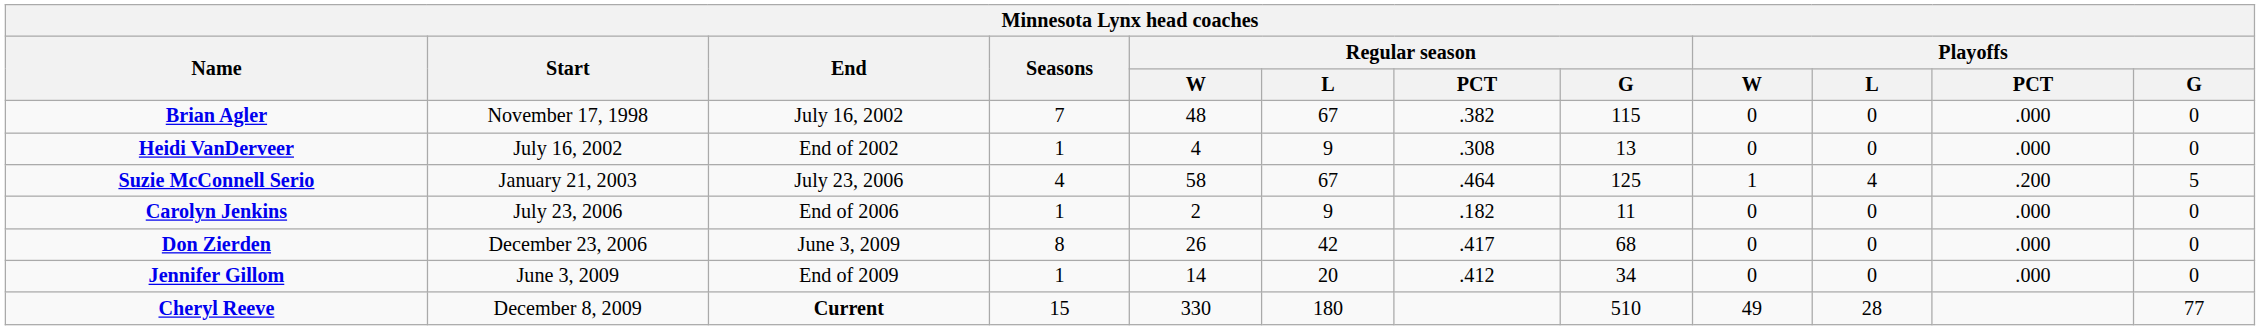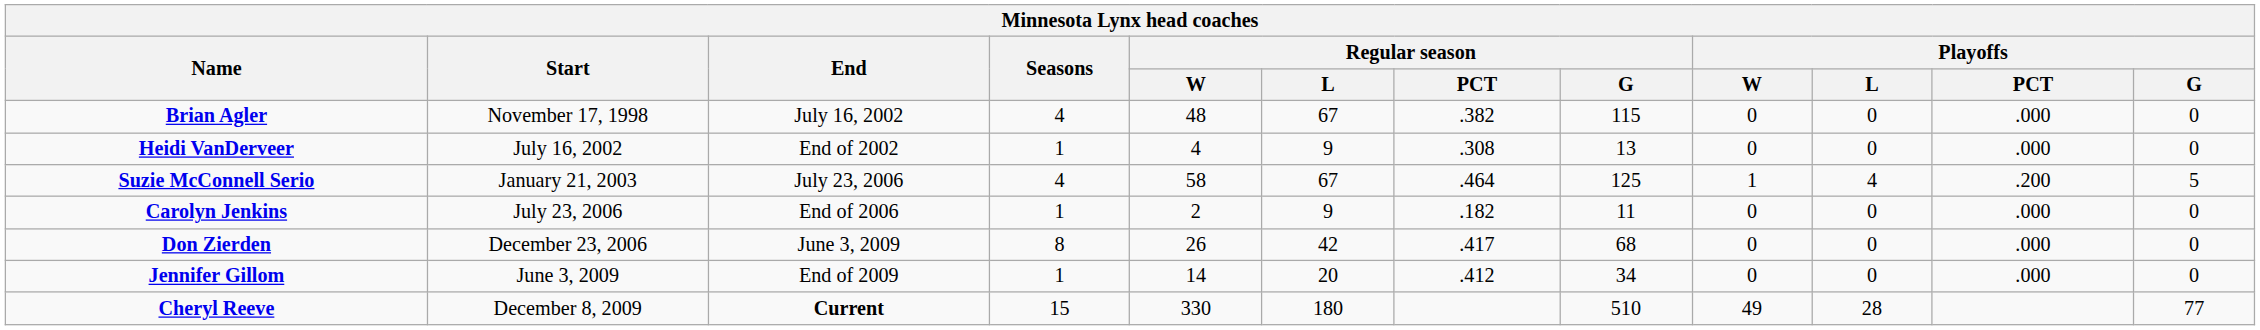(1060, 116) 7 -> (1060, 116) 4
